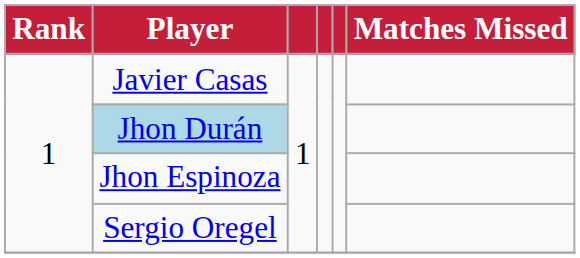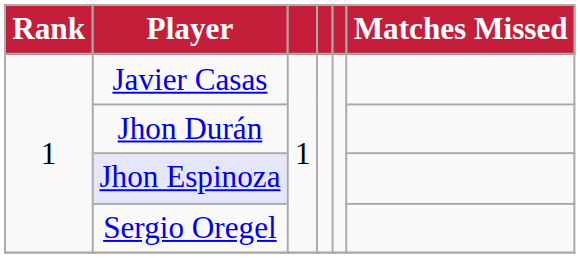(190, 128) lightblue background -> (190, 128) no background
(190, 177) no background -> (190, 177) lavender background
